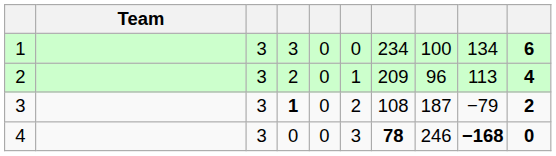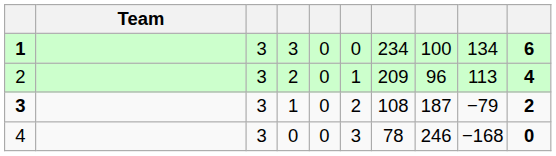(20, 48) normal -> (20, 48) bold
(20, 106) normal -> (20, 106) bold
(293, 106) bold -> (293, 106) normal
(393, 135) bold -> (393, 135) normal
(483, 135) bold -> (483, 135) normal
